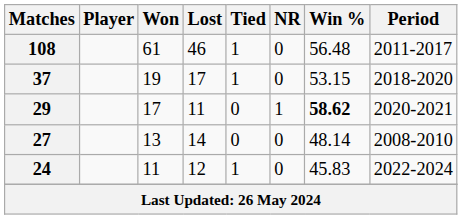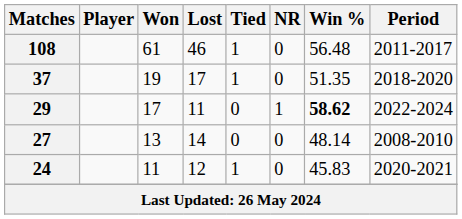(330, 79) 53.15 -> (330, 79) 51.35
(413, 109) 2020-2021 -> (413, 109) 2022-2024
(413, 169) 2022-2024 -> (413, 169) 2020-2021
